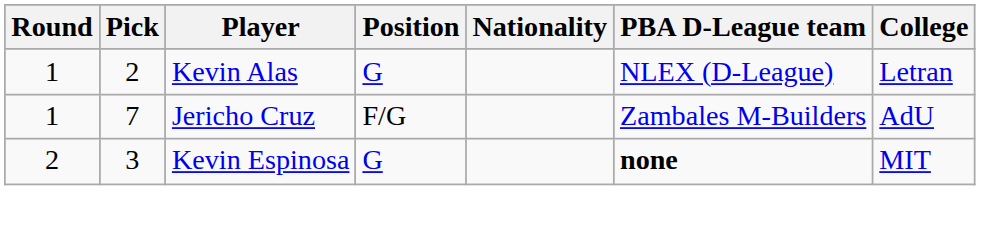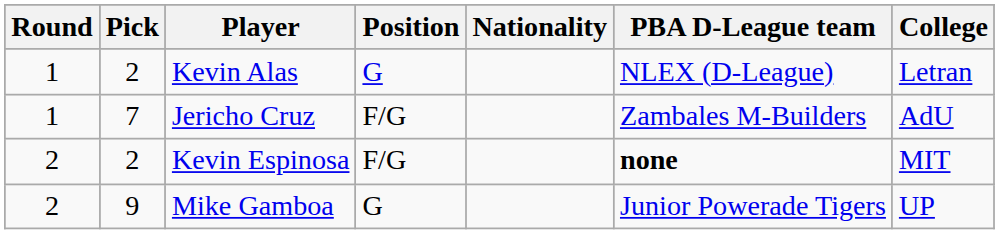(132, 160) 3 -> (132, 160) 2
(373, 160) G -> (384, 160) F/G
+ row: (253, 205)
